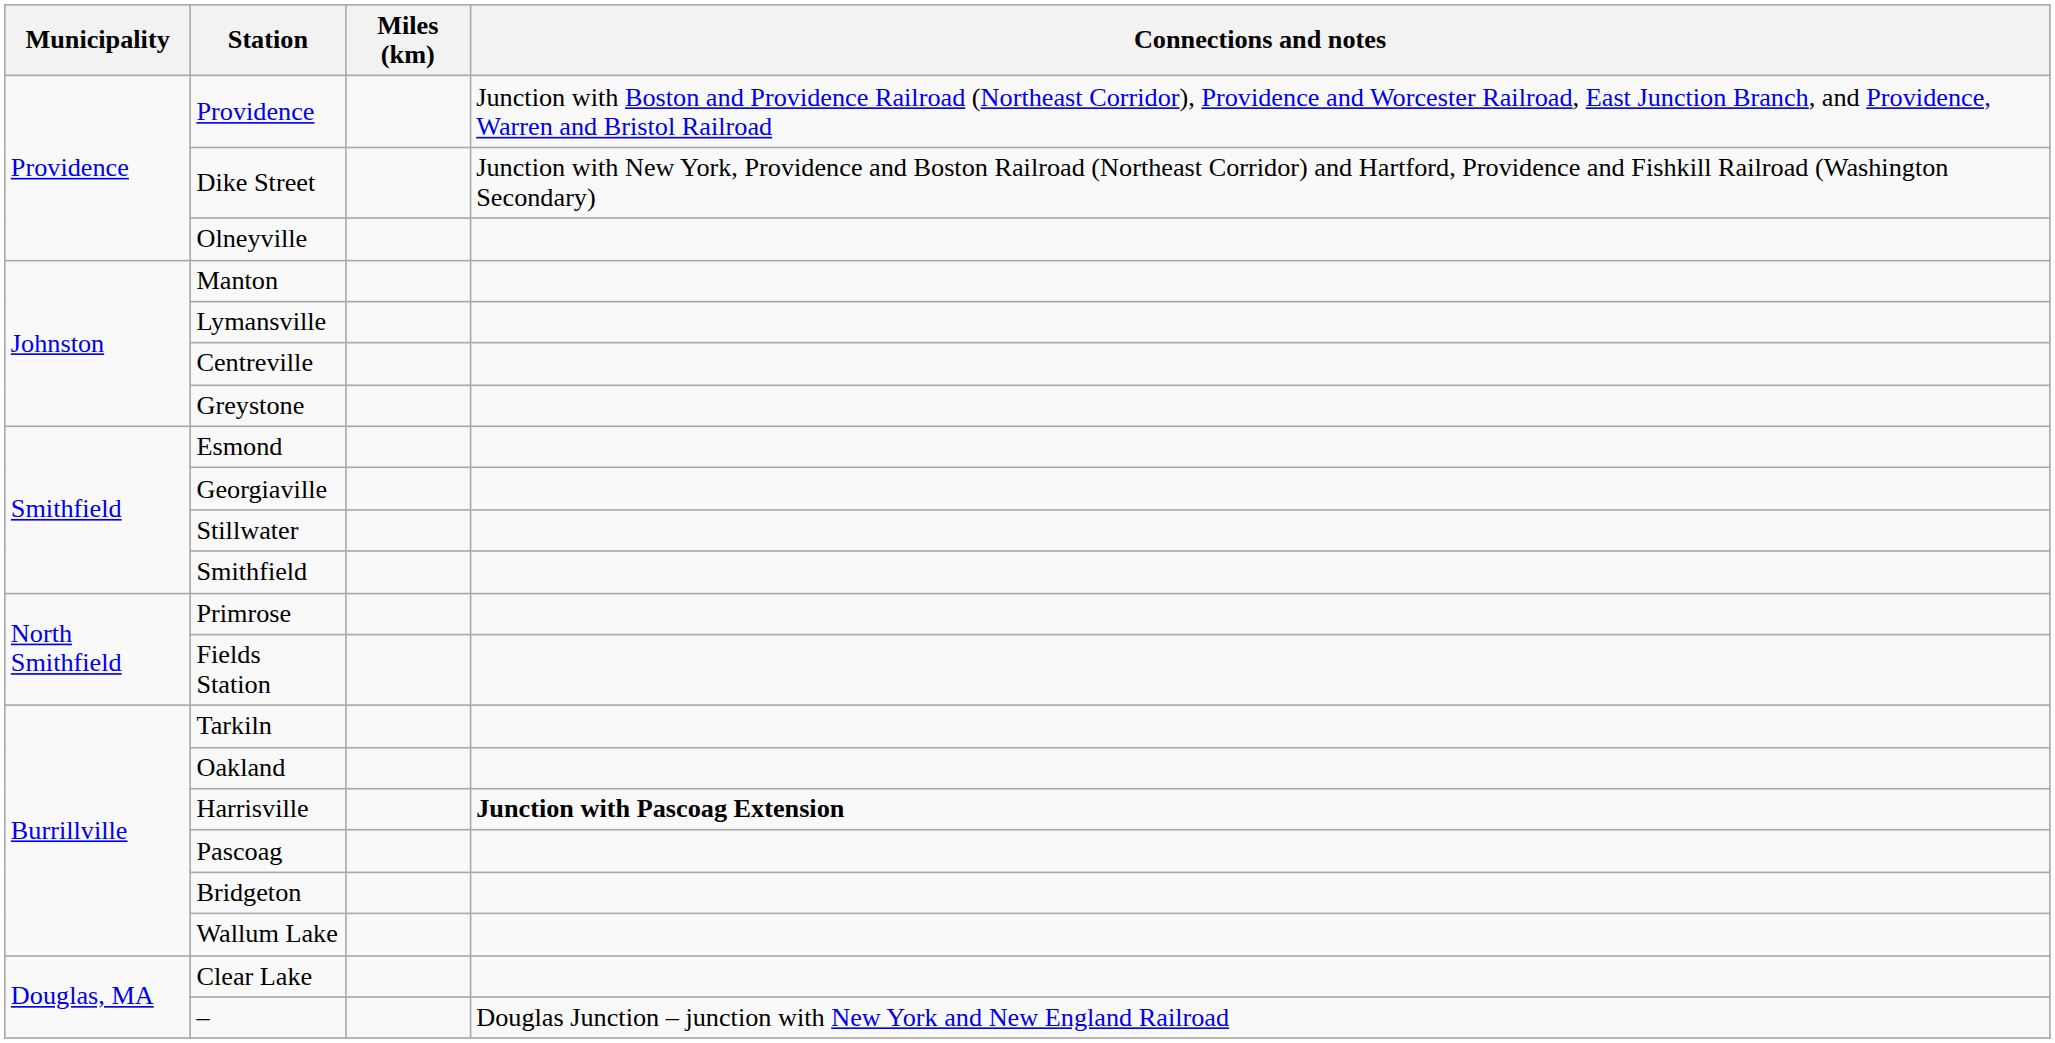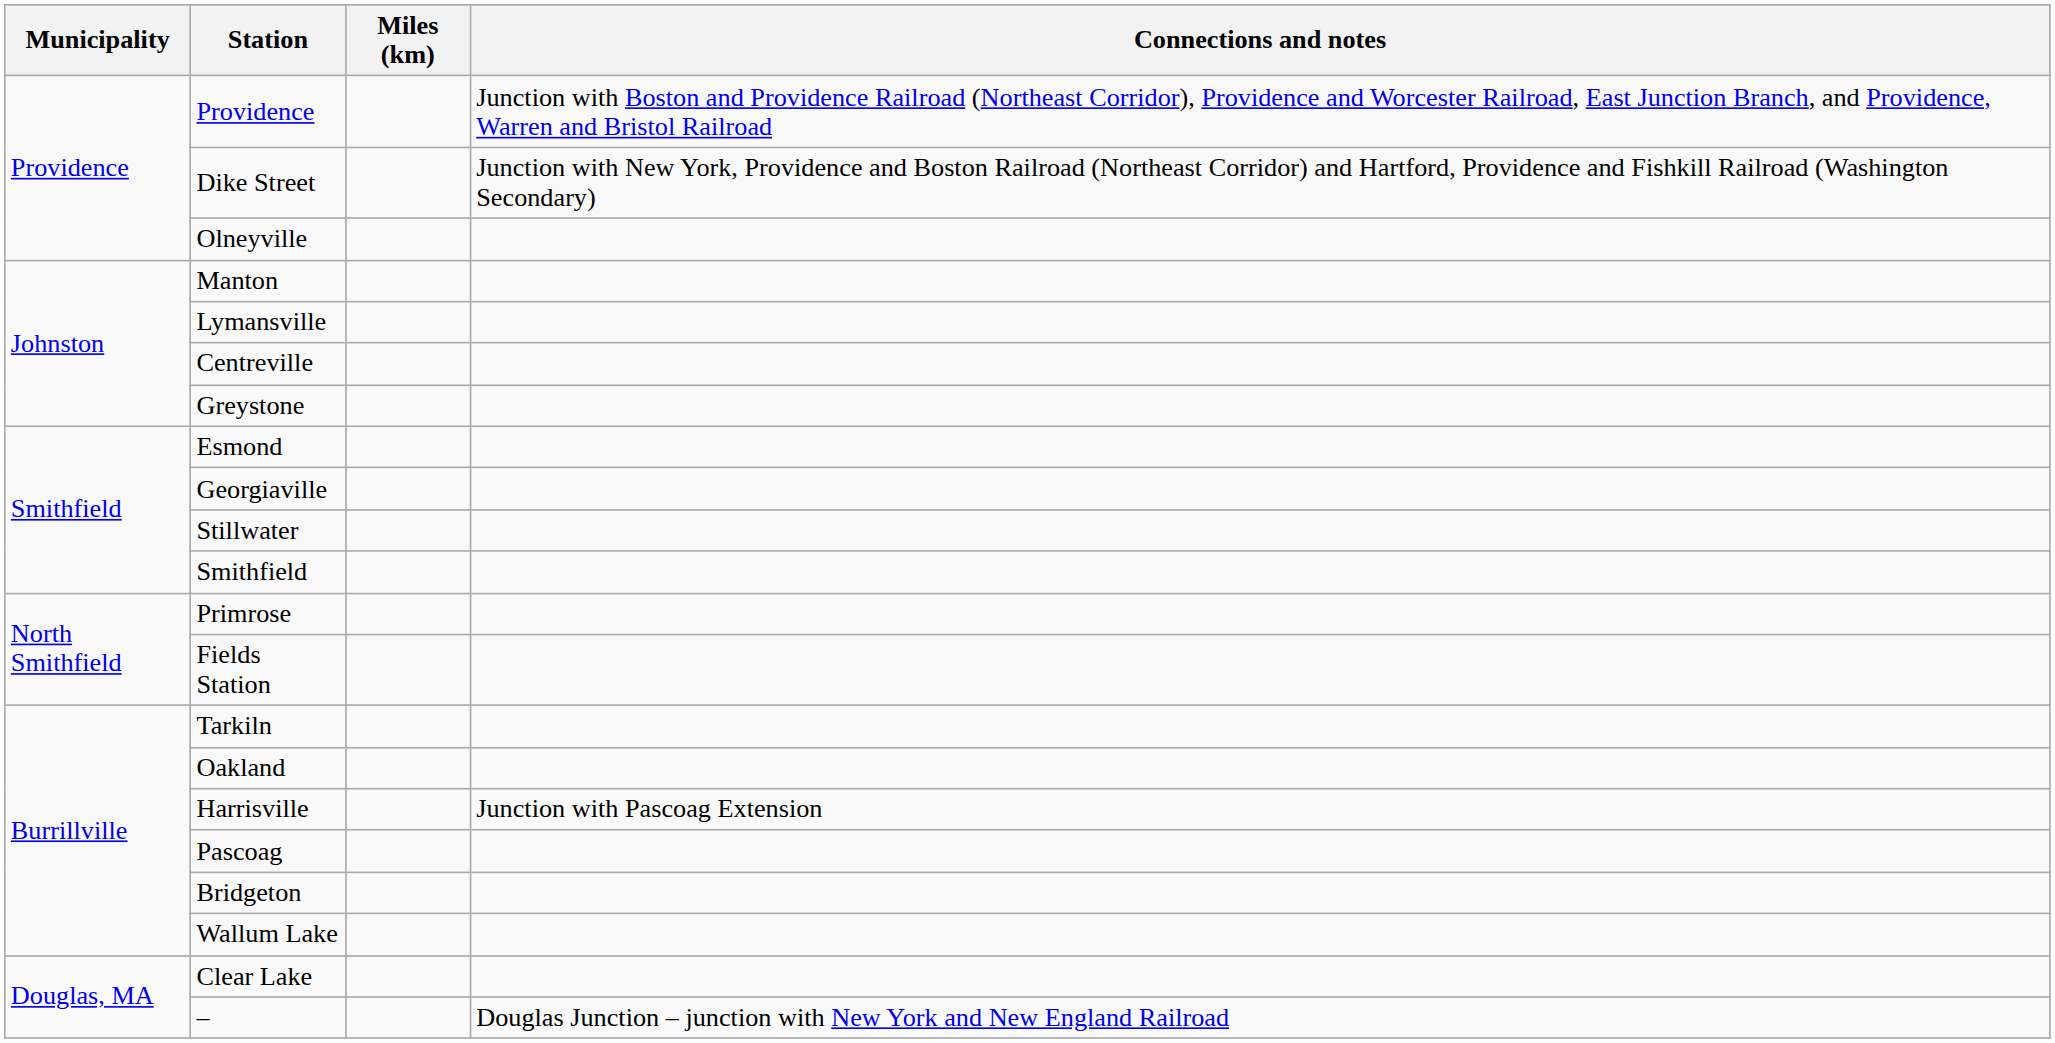(660, 809) bold -> (649, 809) normal
